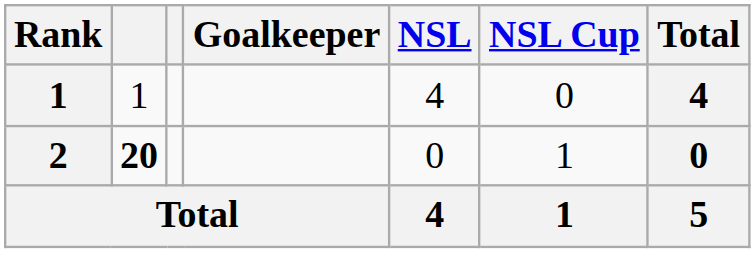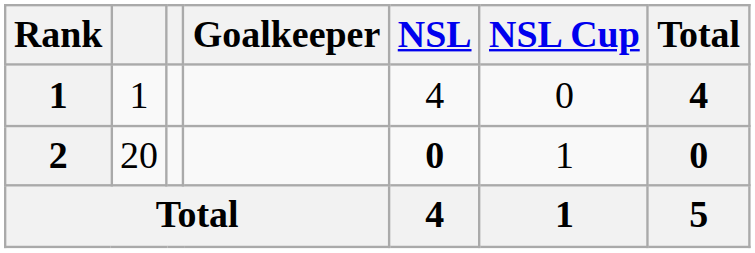(139, 154) bold -> (139, 154) normal
(435, 154) normal -> (435, 154) bold
